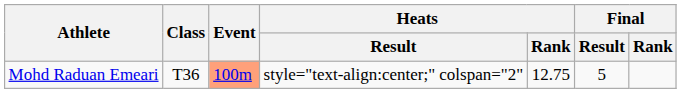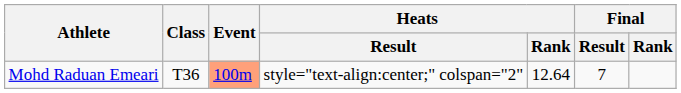(551, 74) 12.75 -> (551, 74) 12.64
(602, 74) 5 -> (602, 74) 7
